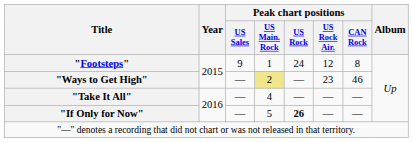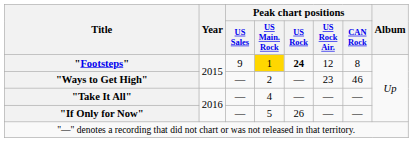(269, 63) no background -> (269, 63) gold background
(299, 63) normal -> (299, 63) bold
(269, 80) khaki background -> (269, 80) no background
(299, 113) bold -> (299, 113) normal
